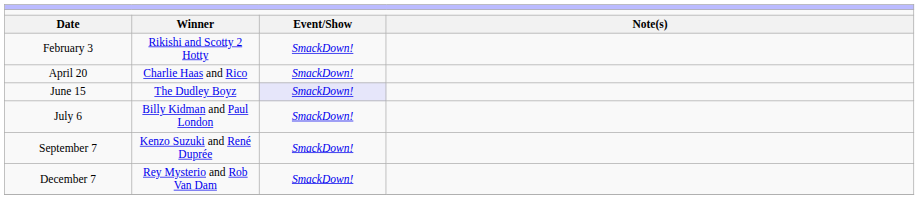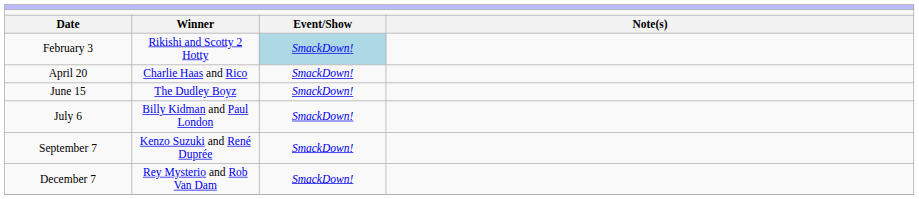(323, 49) no background -> (323, 49) lightblue background
(323, 92) lavender background -> (323, 92) no background
